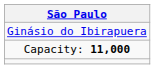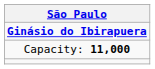(77, 31) normal -> (77, 31) bold
